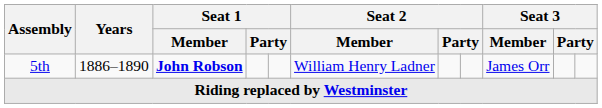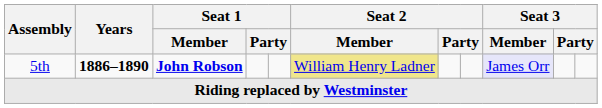(114, 66) normal -> (114, 66) bold
(364, 66) no background -> (364, 66) khaki background
(518, 66) no background -> (518, 66) lavender background
